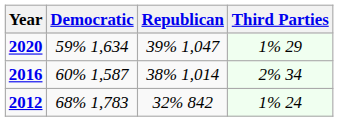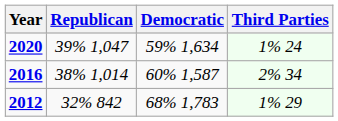columns swapped: (183, 19) <-> (92, 19)
(280, 47) 1% 29 -> (280, 47) 1% 24
(280, 102) 1% 24 -> (280, 102) 1% 29
